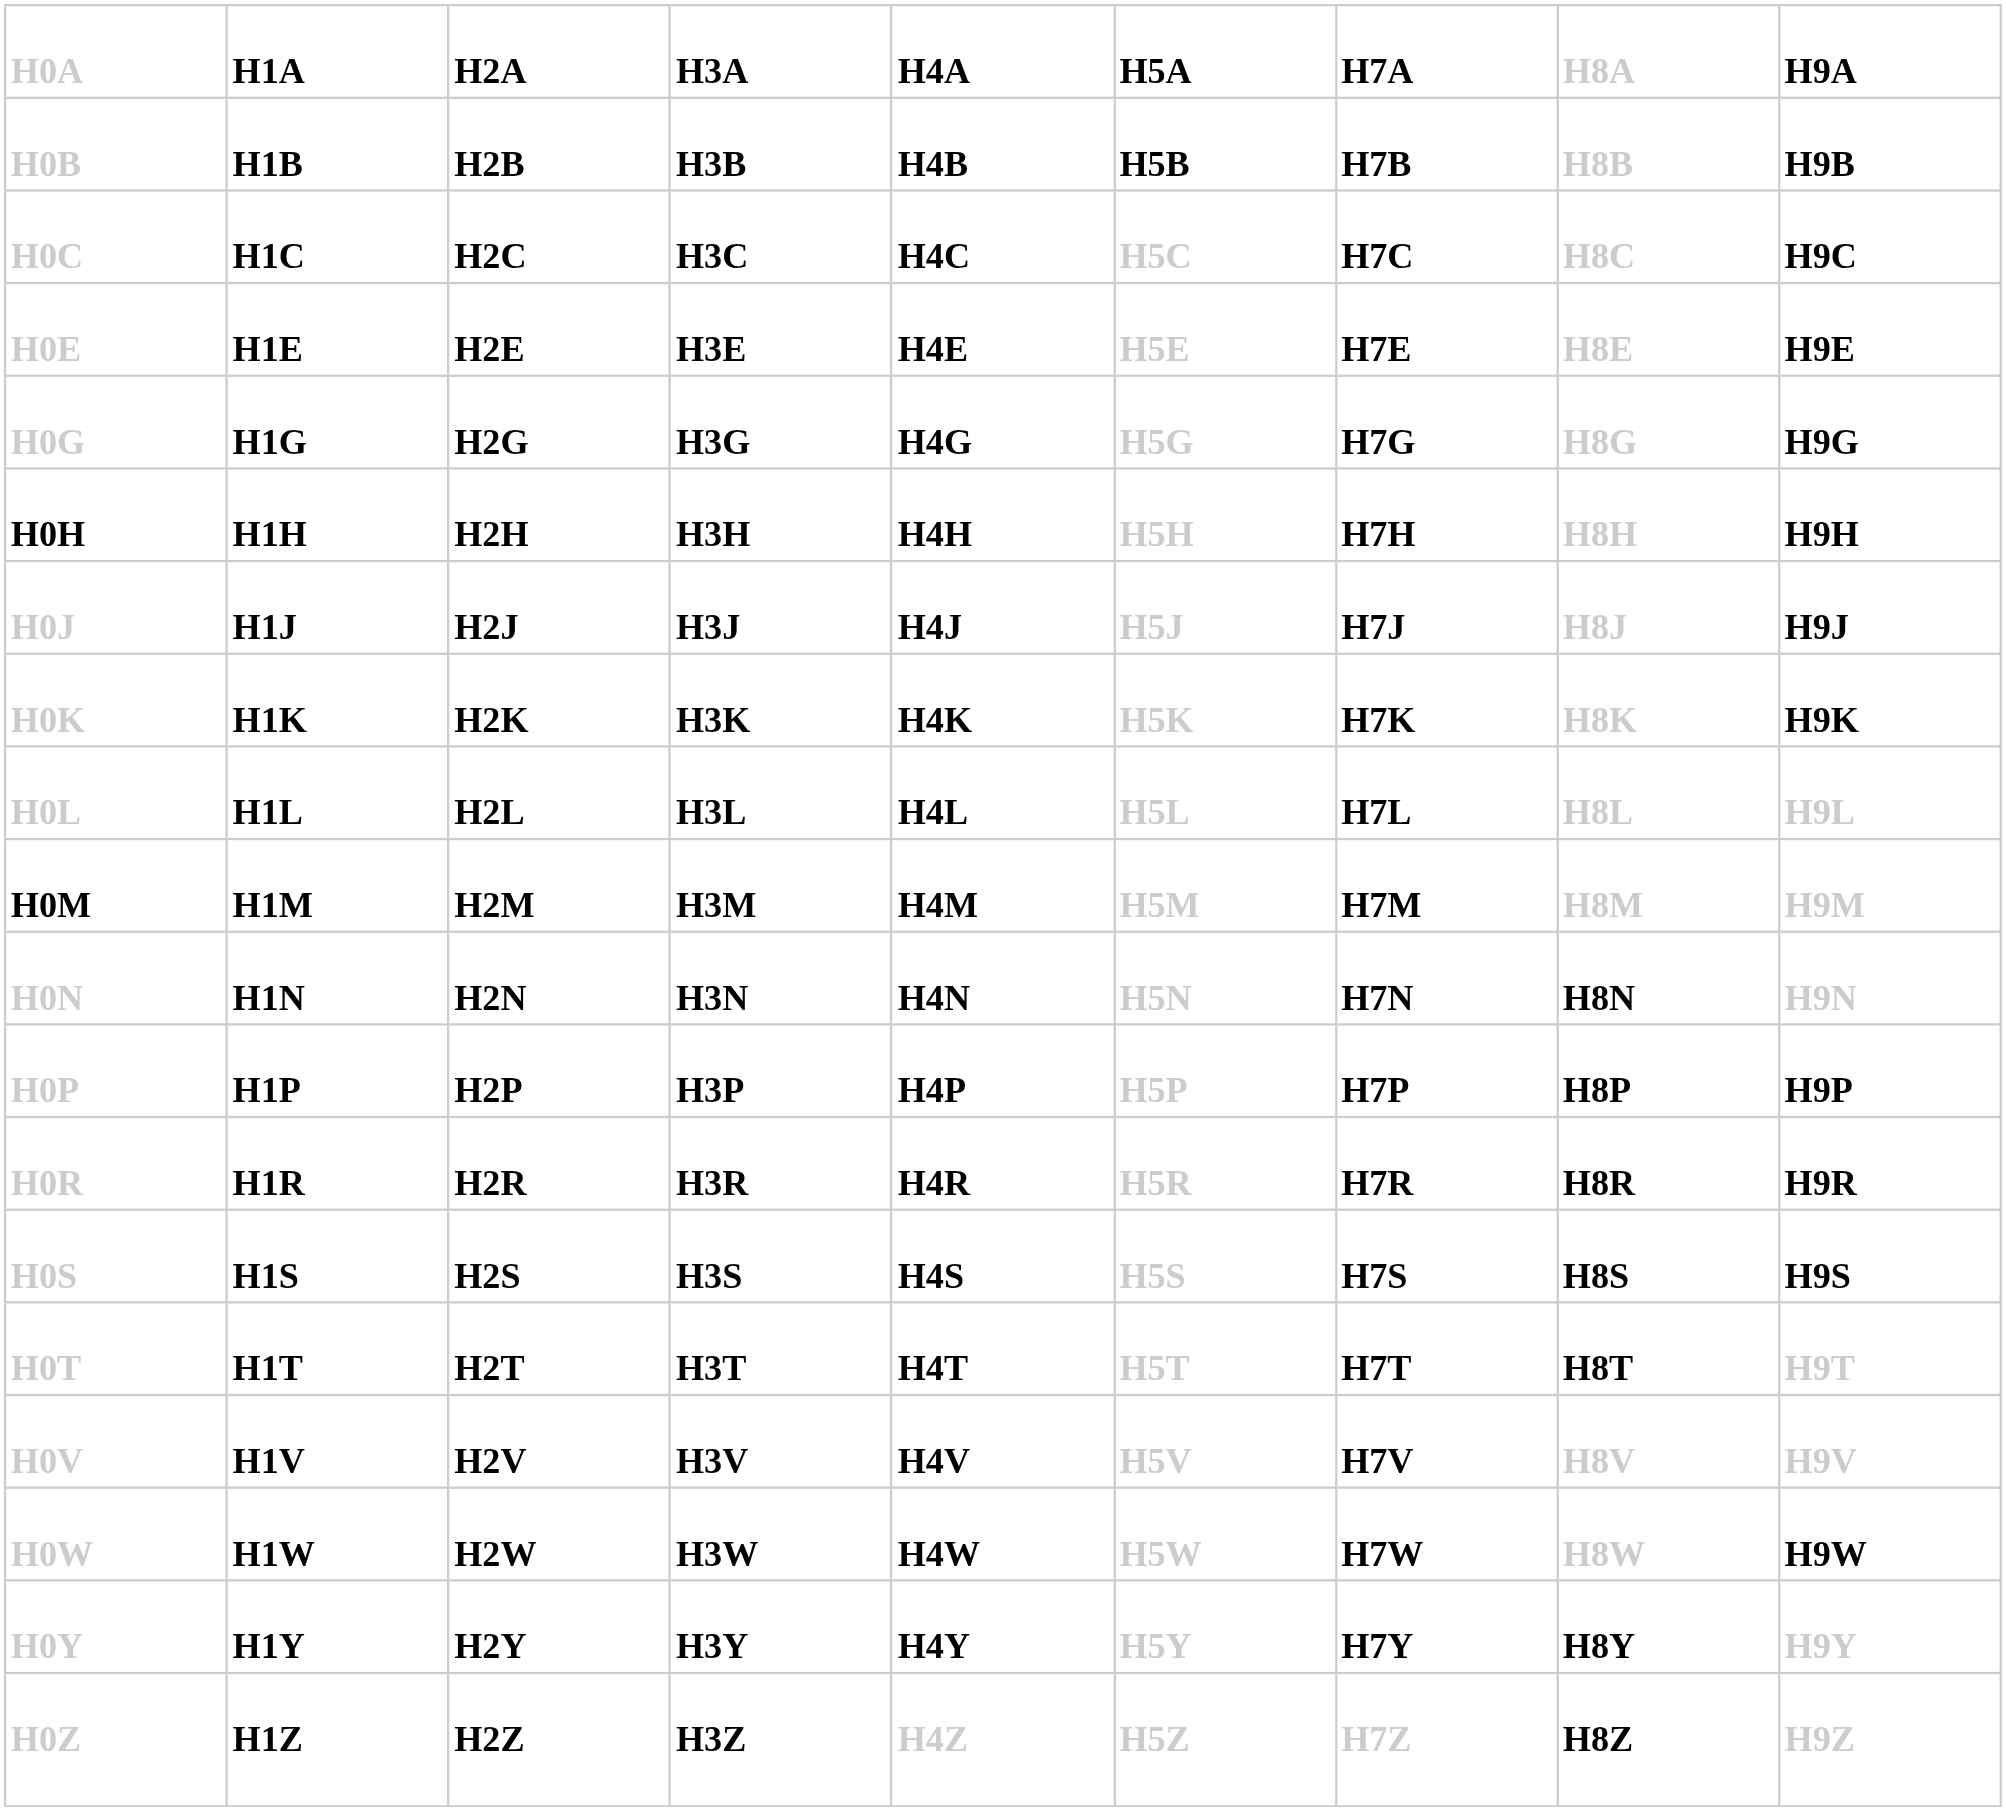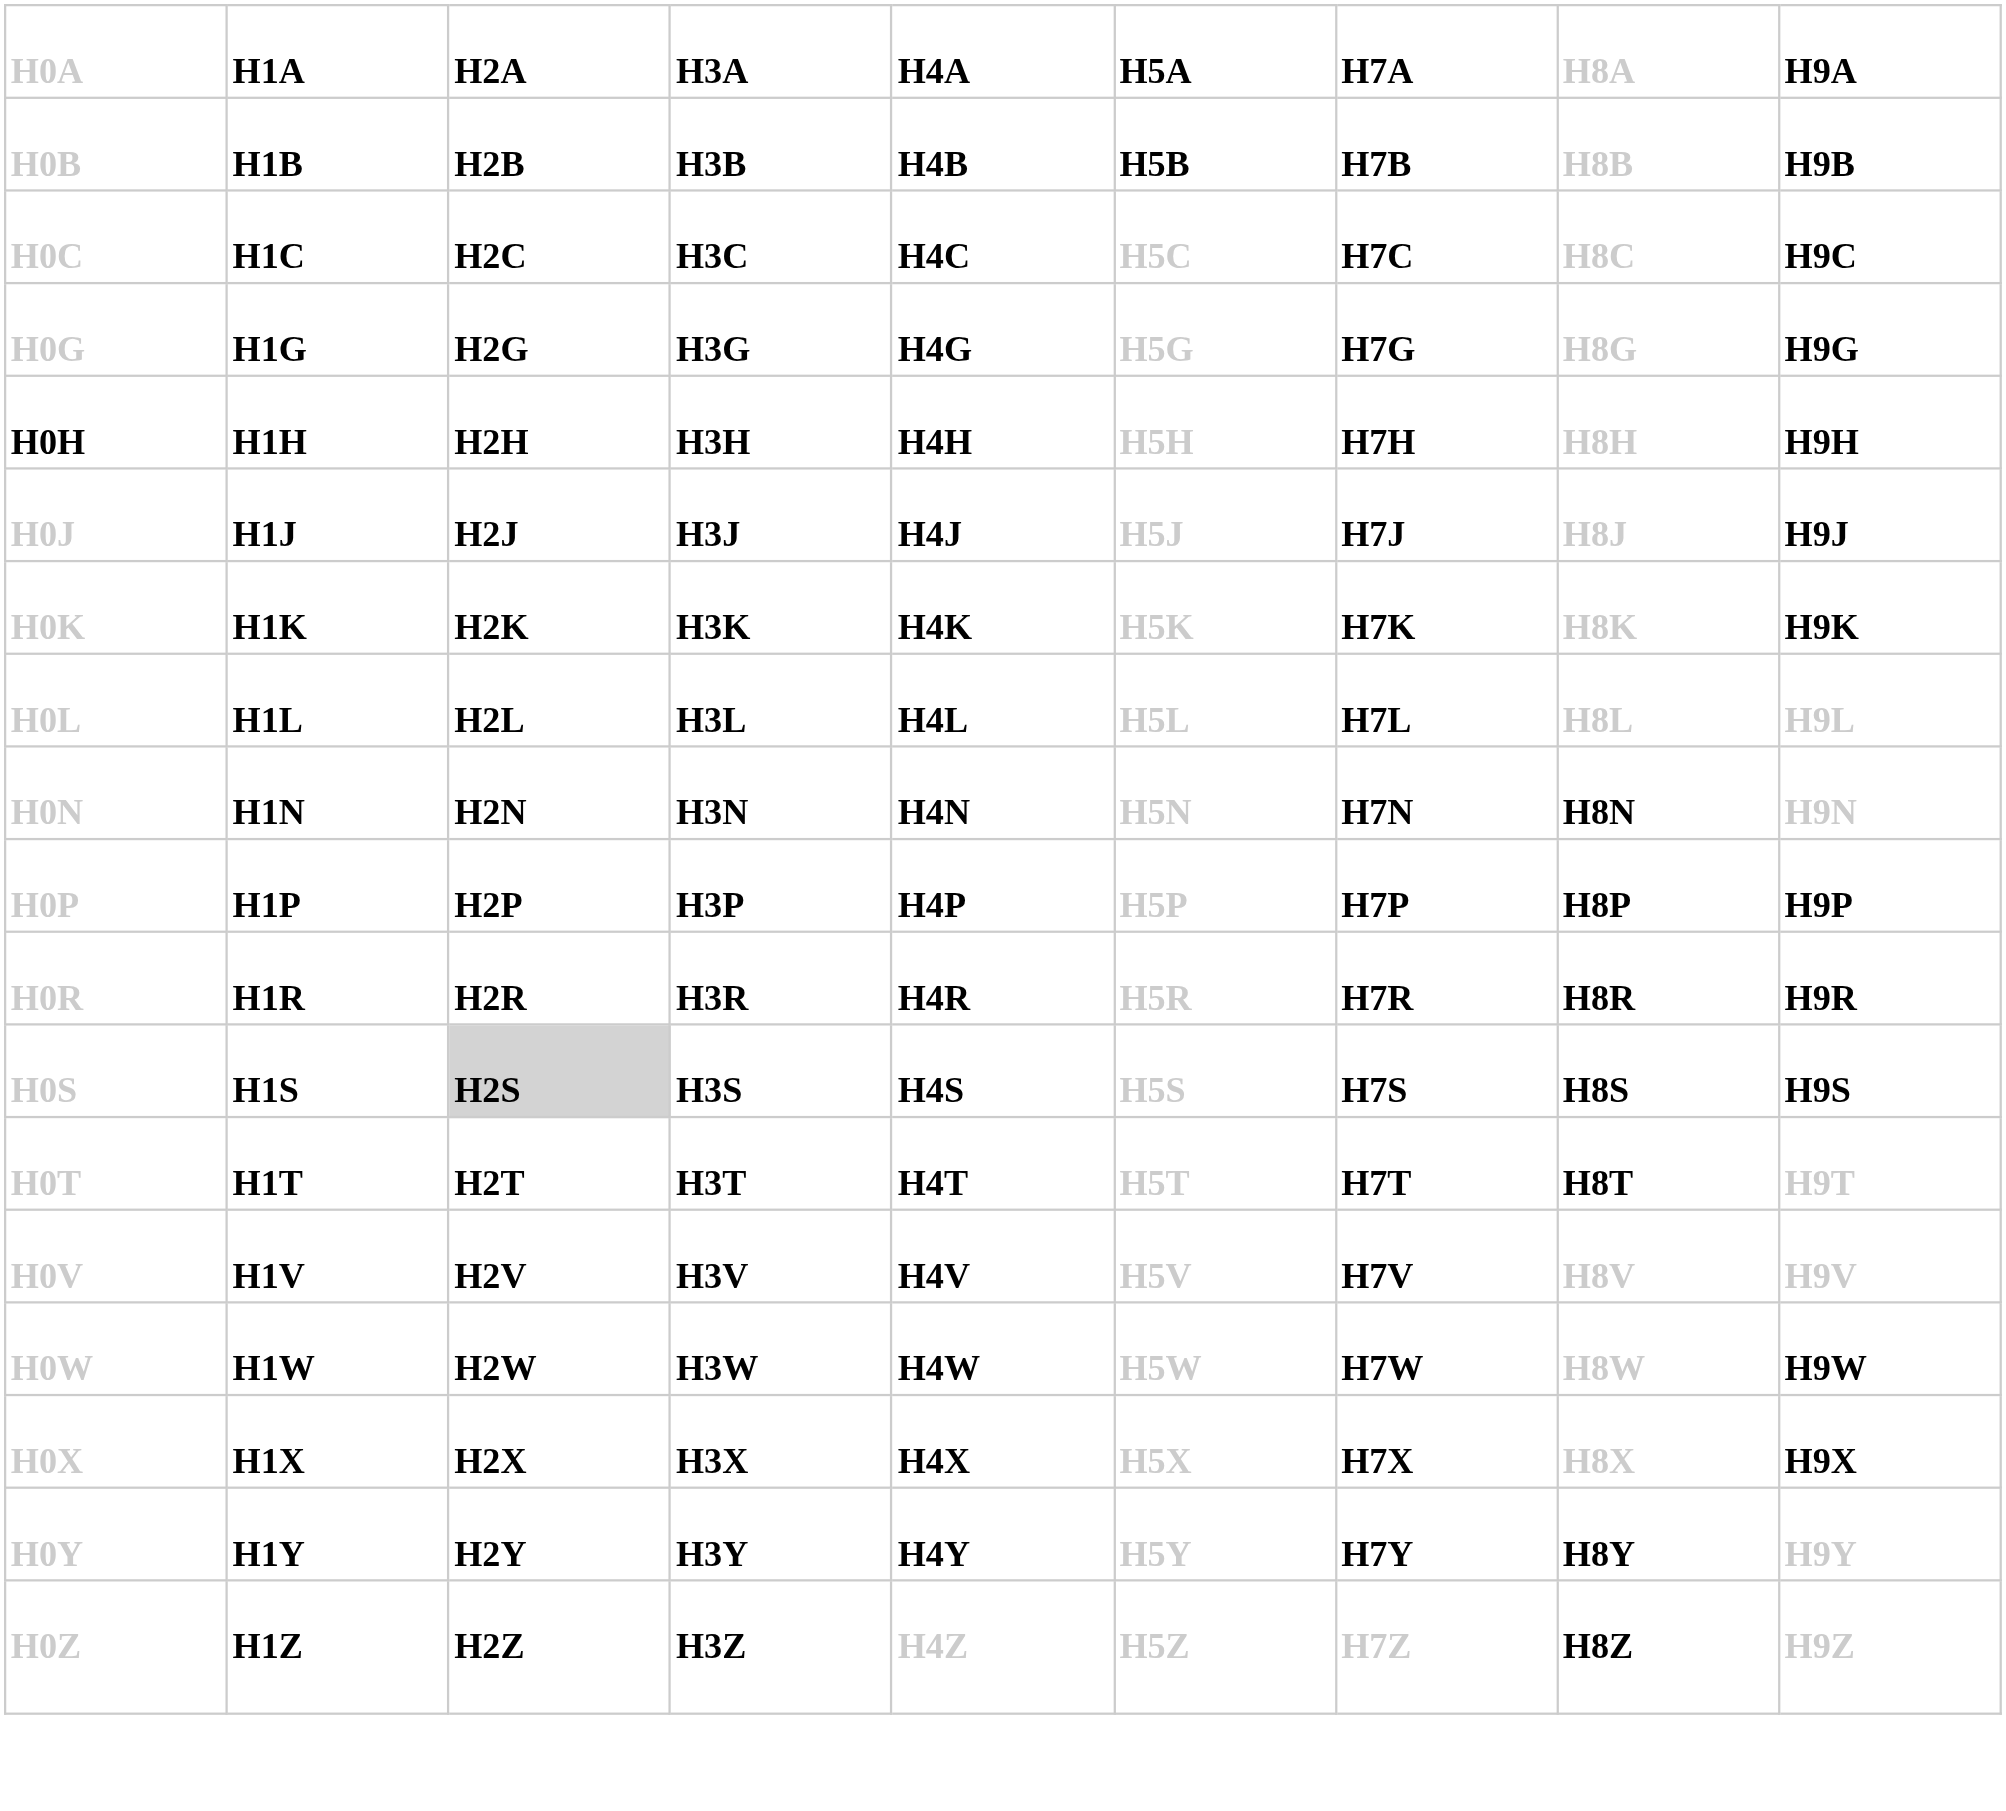- row: (46, 349)
- row: (51, 905)
(487, 1275) no background -> (487, 1090) lightgrey background
+ row: (47, 1461)
